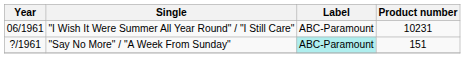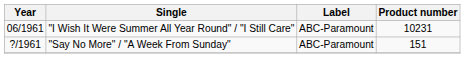(336, 45) paleturquoise background -> (336, 45) no background
